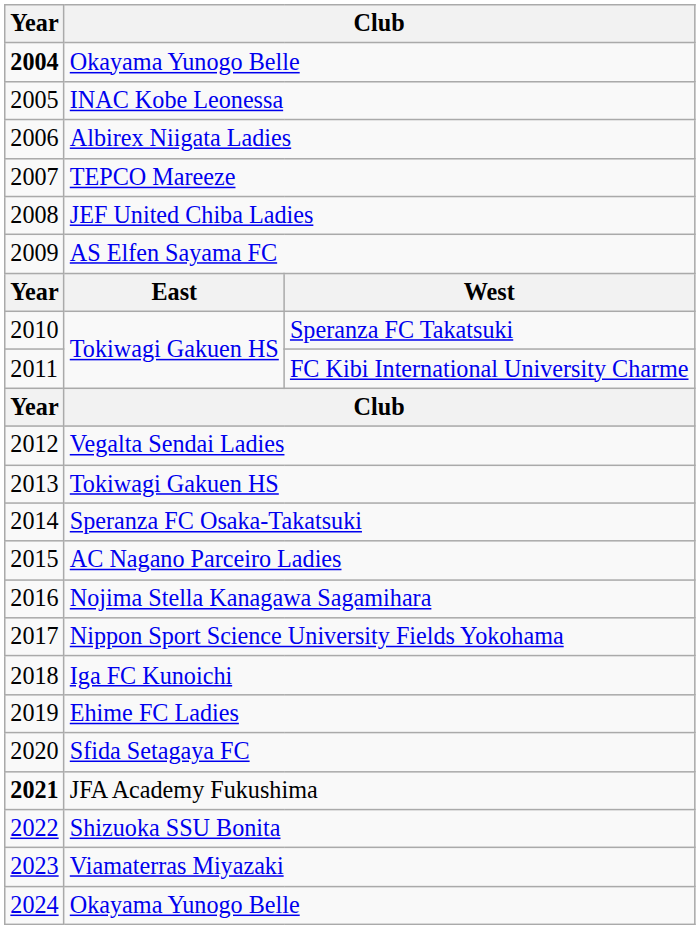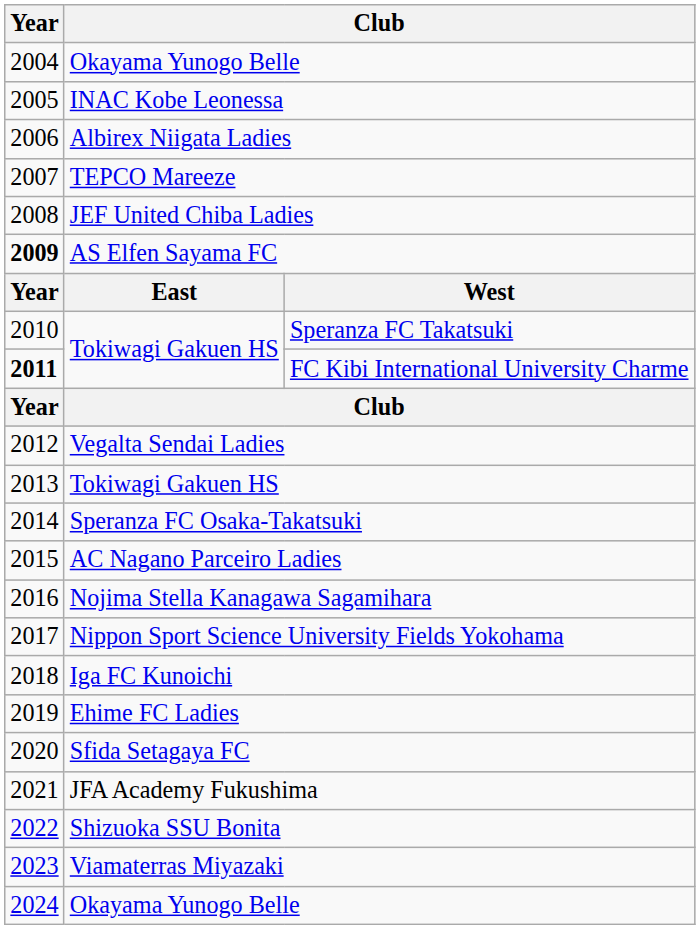(34, 61) bold -> (34, 61) normal
(34, 253) normal -> (34, 253) bold
(34, 368) normal -> (34, 368) bold
(34, 789) bold -> (34, 789) normal
